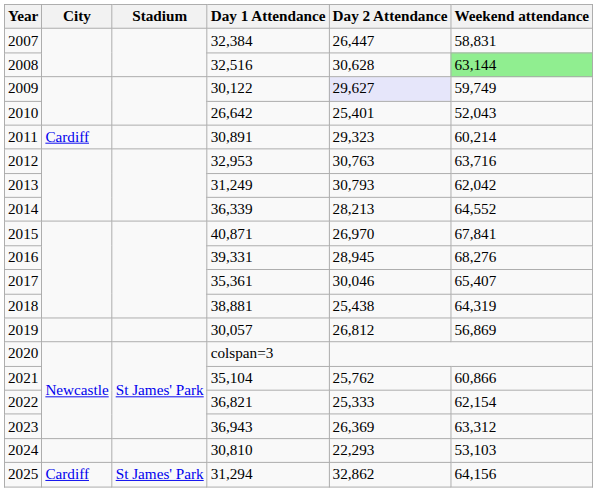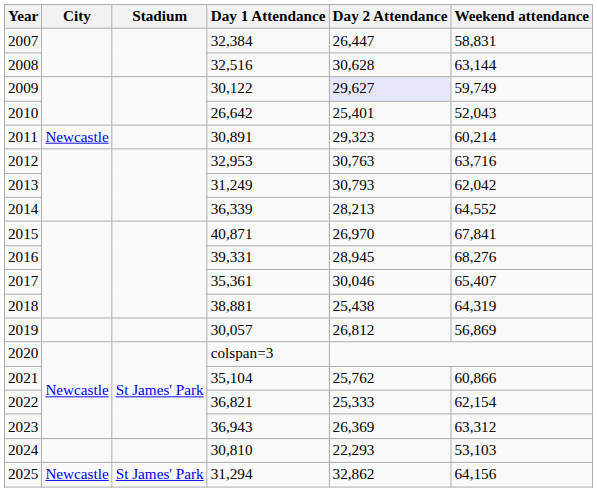(475, 64) lightgreen background -> (475, 64) no background
(67, 137) Cardiff -> (77, 137) Newcastle
(67, 474) Cardiff -> (77, 474) Newcastle
